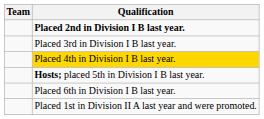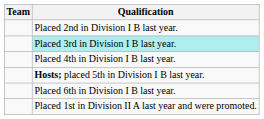(110, 28) bold -> (106, 28) normal
(105, 43) no background -> (105, 43) paleturquoise background
(105, 59) gold background -> (105, 59) no background
